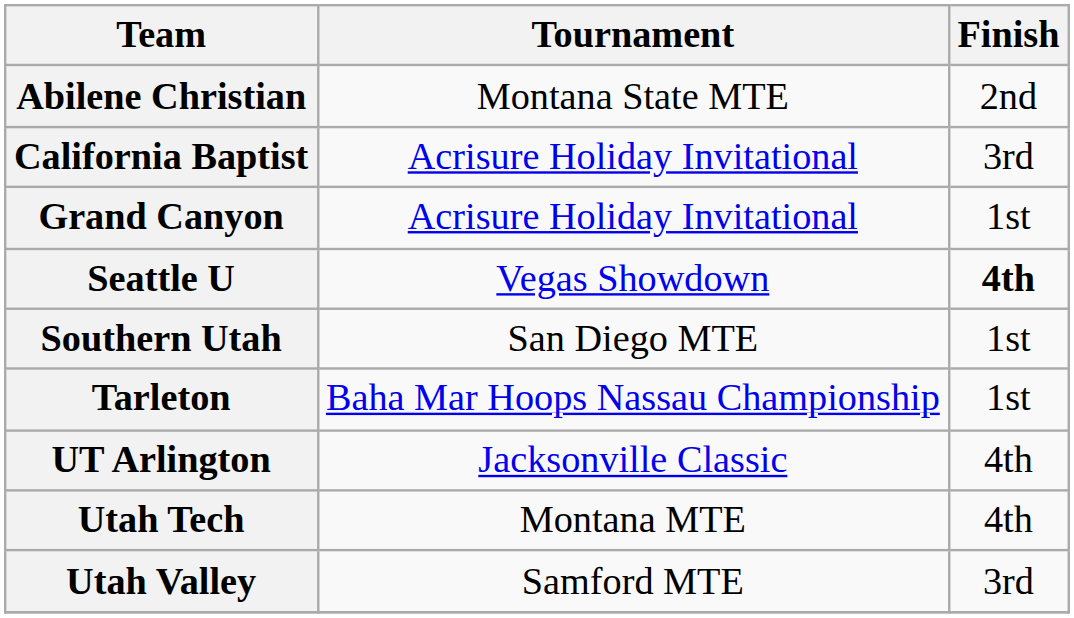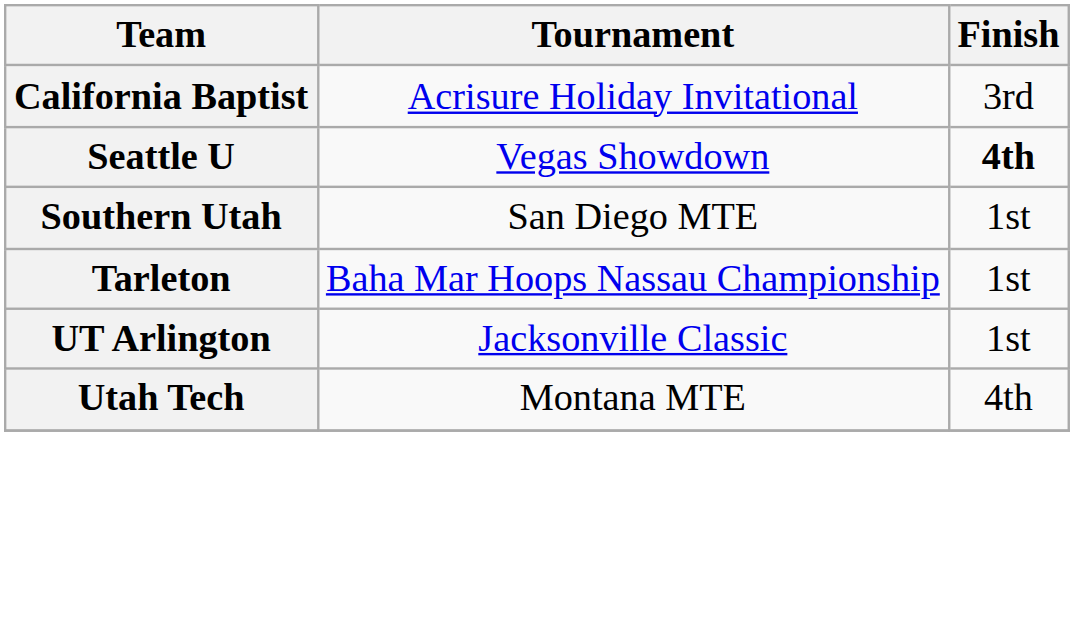- row: (161, 95)
- row: (161, 216)
(1008, 459) 4th -> (1008, 338) 1st
- row: (161, 580)
